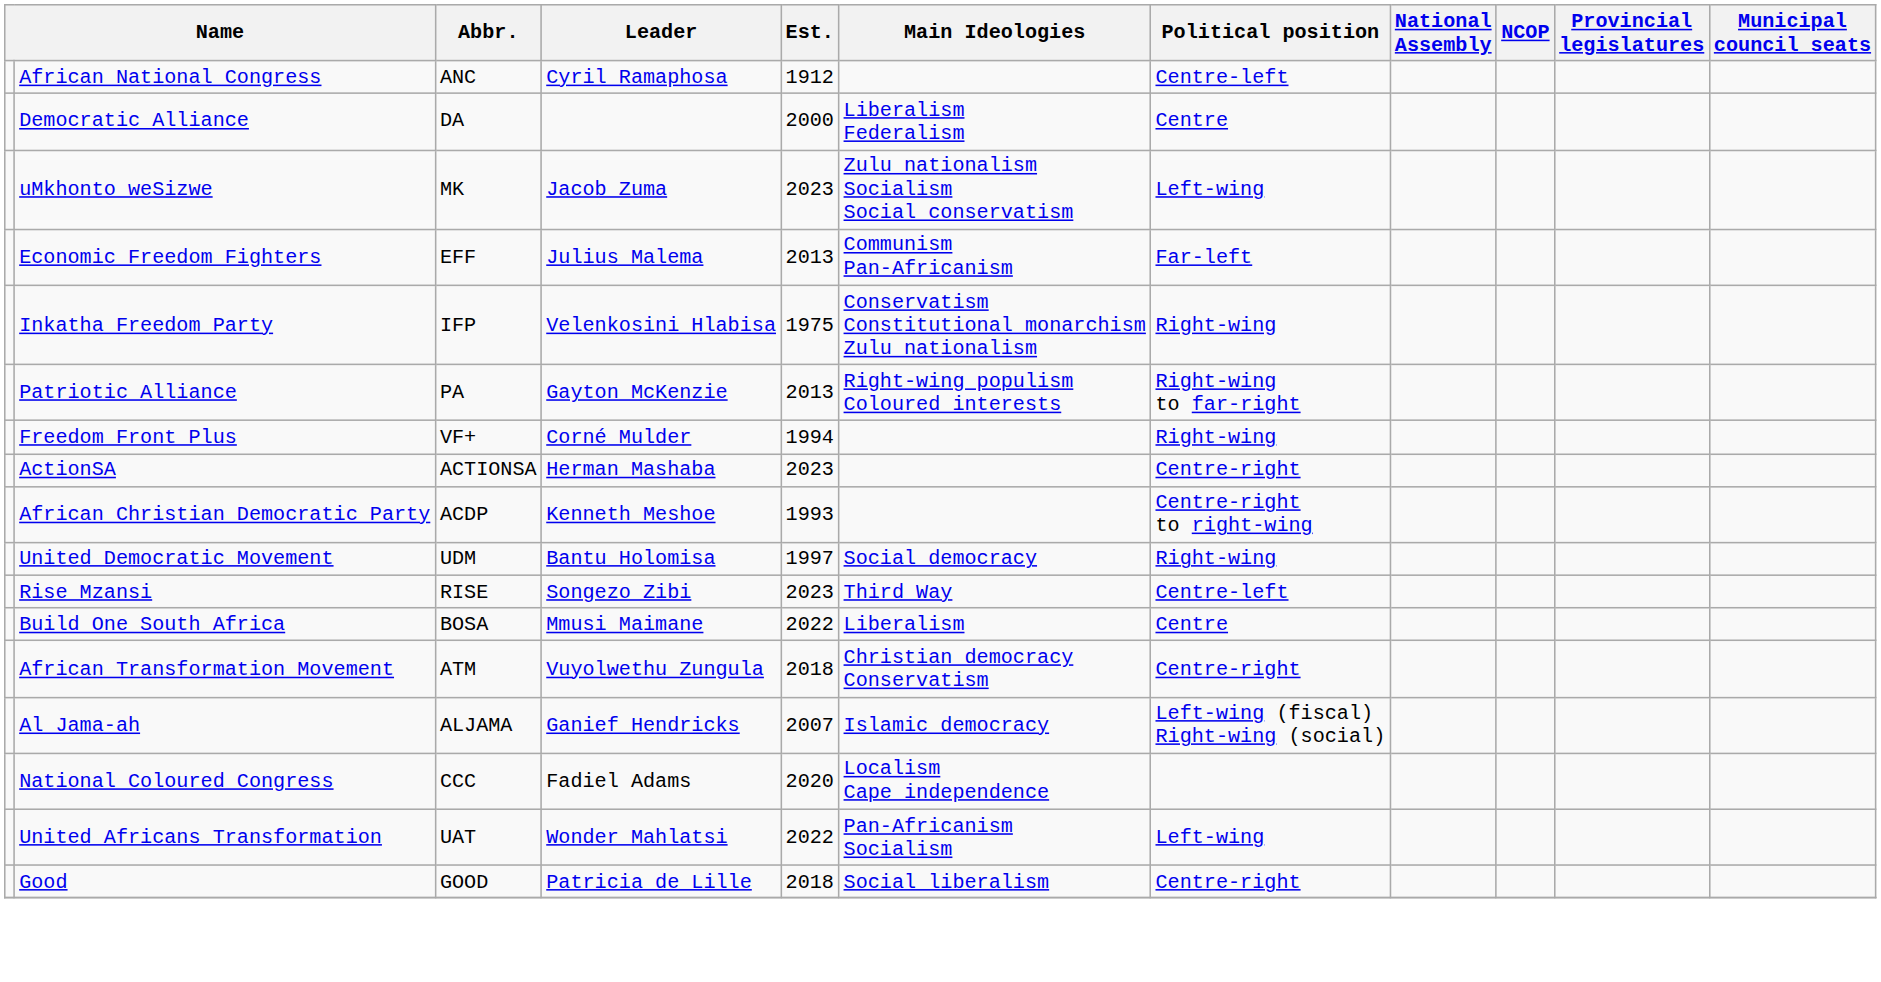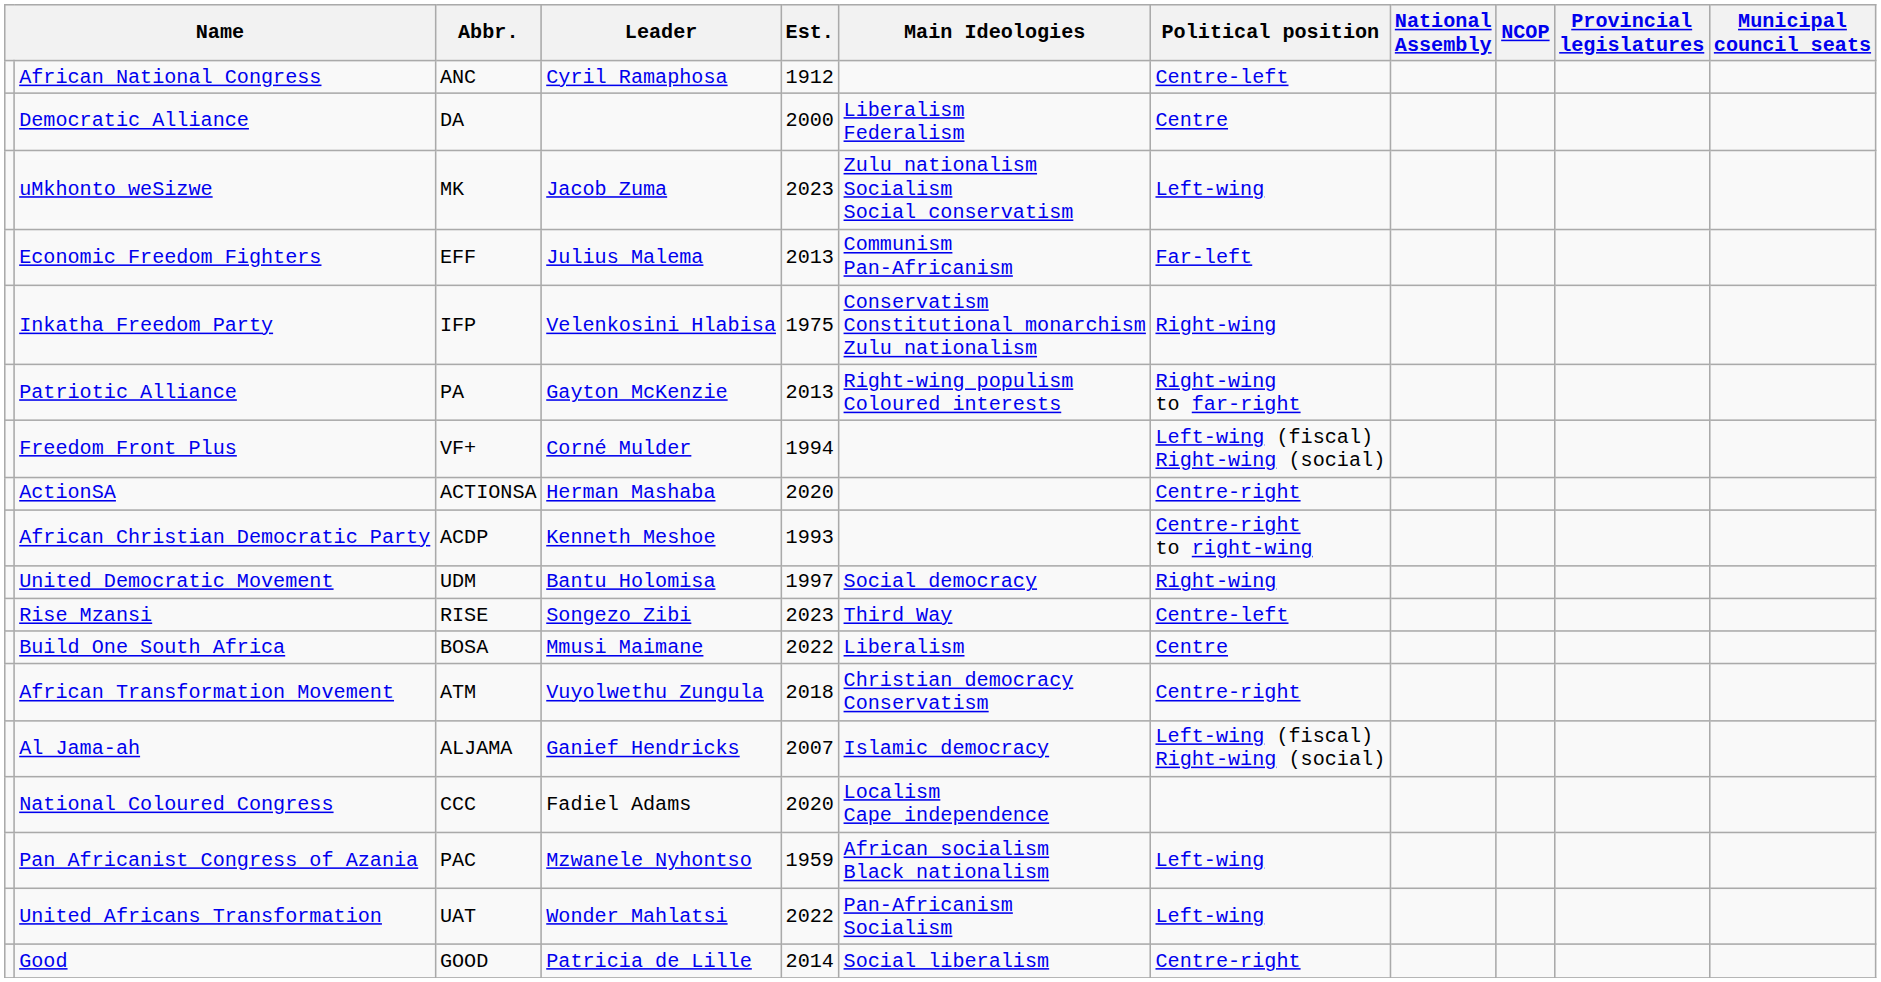(1216, 437) Right-wing -> (1270, 449) Left-wing (fiscal) Right-wing (social)
(810, 470) 2023 -> (810, 493) 2020
+ row: (219, 861)
(810, 882) 2018 -> (810, 961) 2014
